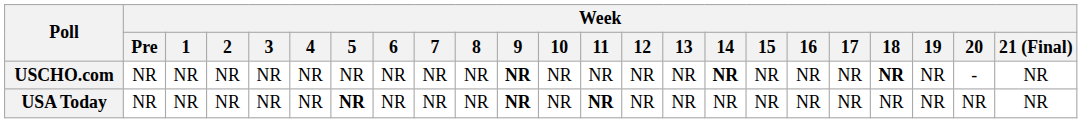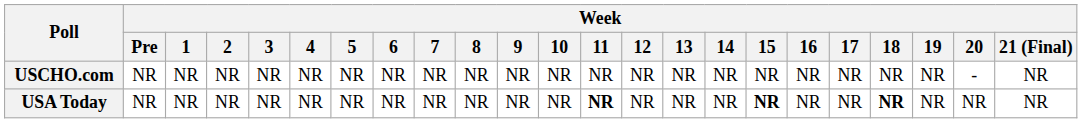(518, 74) bold -> (518, 74) normal
(725, 74) bold -> (725, 74) normal
(891, 74) bold -> (891, 74) normal
(352, 103) bold -> (352, 103) normal
(518, 103) bold -> (518, 103) normal
(767, 103) normal -> (767, 103) bold
(891, 103) normal -> (891, 103) bold
